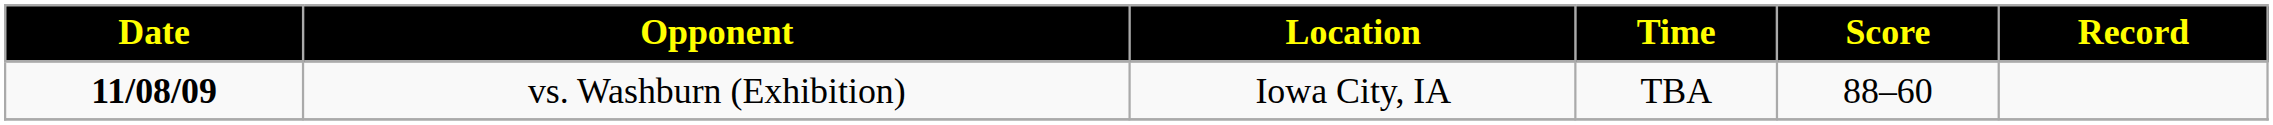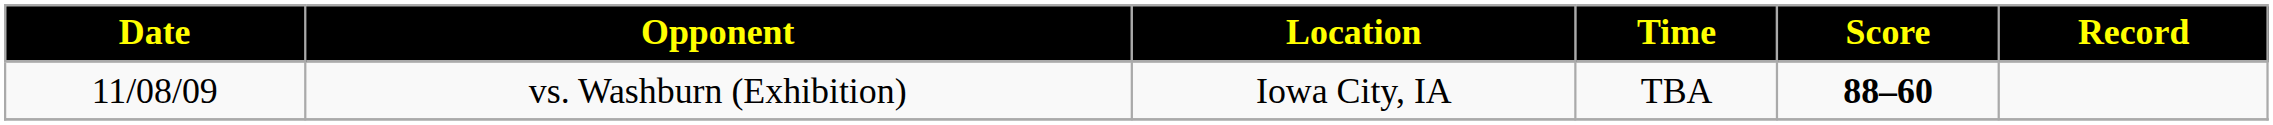(154, 89) bold -> (155, 89) normal
(1888, 89) normal -> (1888, 89) bold
